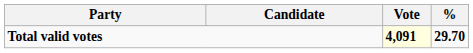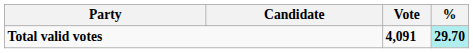(401, 36) lightyellow background -> (401, 36) no background
(450, 36) no background -> (450, 36) paleturquoise background
